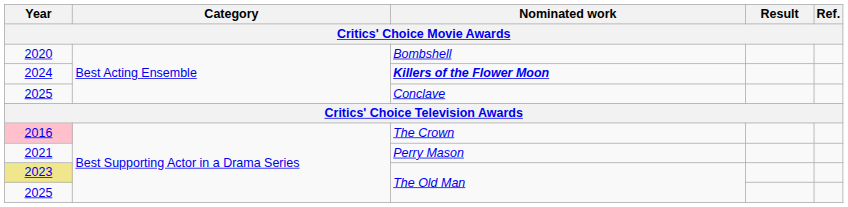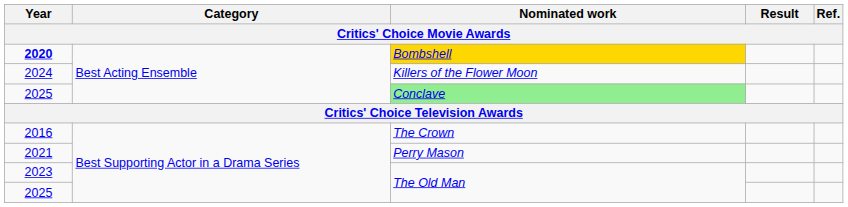(38, 53) normal -> (38, 53) bold
(422, 53) no background -> (422, 53) gold background
(471, 73) bold -> (465, 73) normal
(419, 93) no background -> (419, 93) lightgreen background
(38, 133) pink background -> (38, 133) no background
(38, 172) khaki background -> (38, 172) no background
